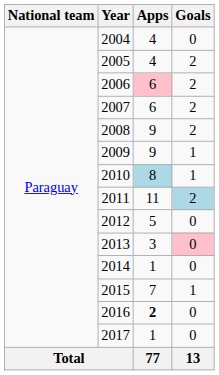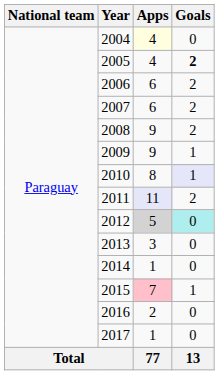(153, 38) no background -> (153, 38) lightyellow background
(193, 61) normal -> (193, 61) bold
(153, 84) pink background -> (153, 84) no background
(153, 175) lightblue background -> (153, 175) no background
(193, 175) no background -> (193, 175) lavender background
(153, 198) no background -> (153, 198) lavender background
(193, 198) lightblue background -> (193, 198) no background
(153, 221) no background -> (153, 221) lightgrey background
(193, 221) no background -> (193, 221) paleturquoise background
(193, 244) pink background -> (193, 244) no background
(153, 289) no background -> (153, 289) pink background
(153, 312) bold -> (153, 312) normal
